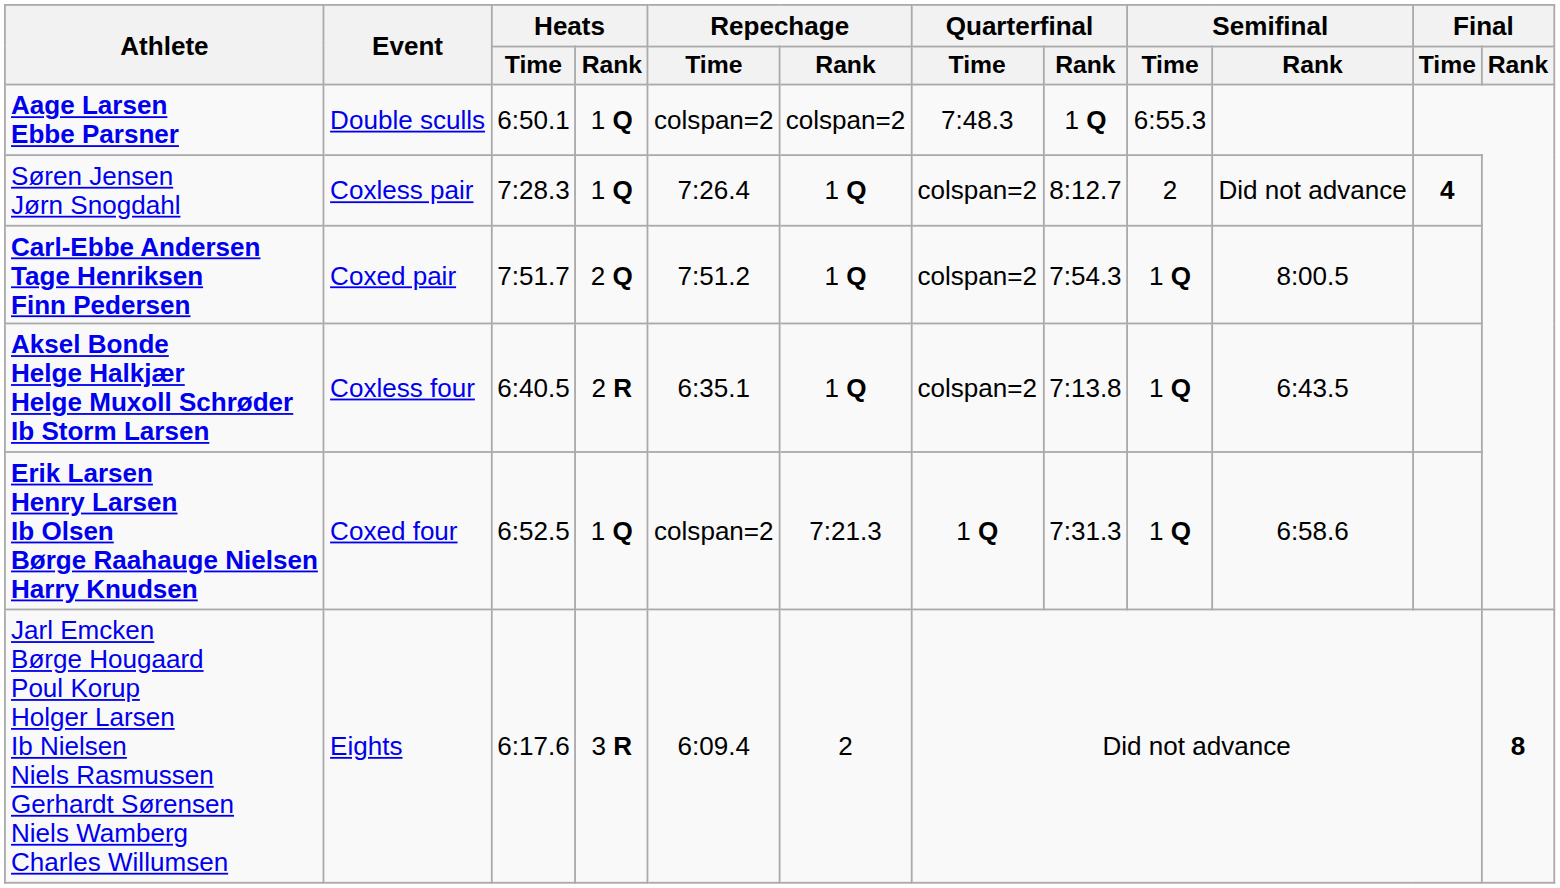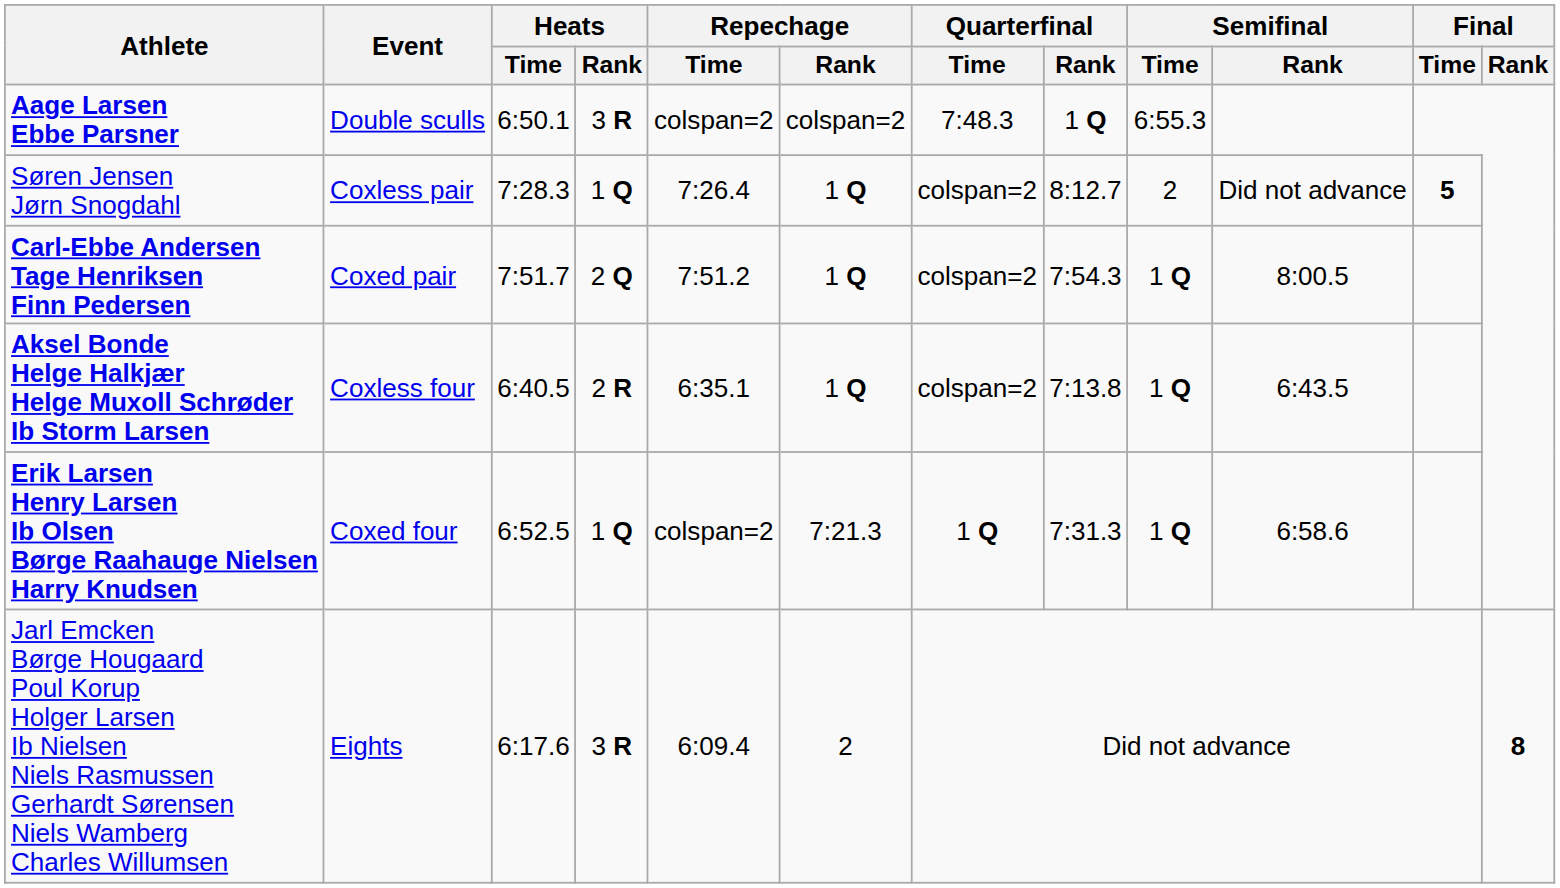(612, 120) 1 Q -> (612, 120) 3 R
(1447, 191) 4 -> (1447, 191) 5
